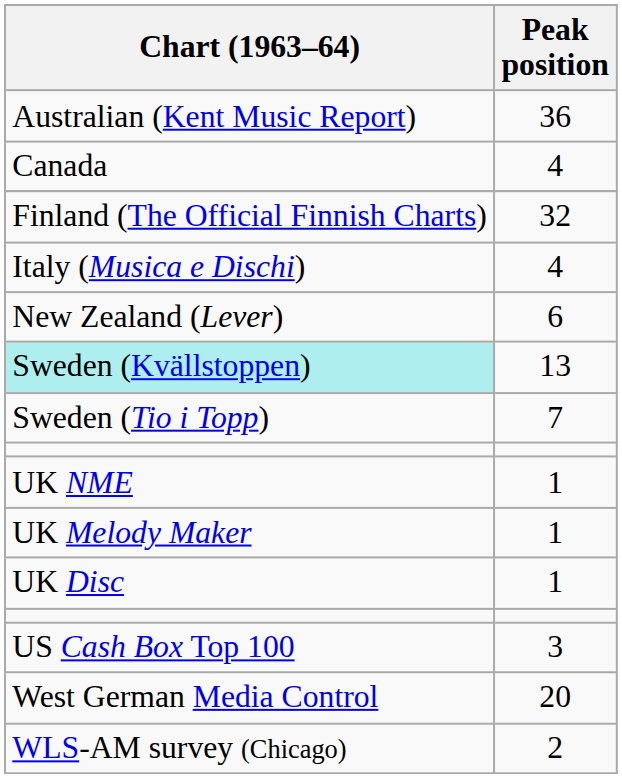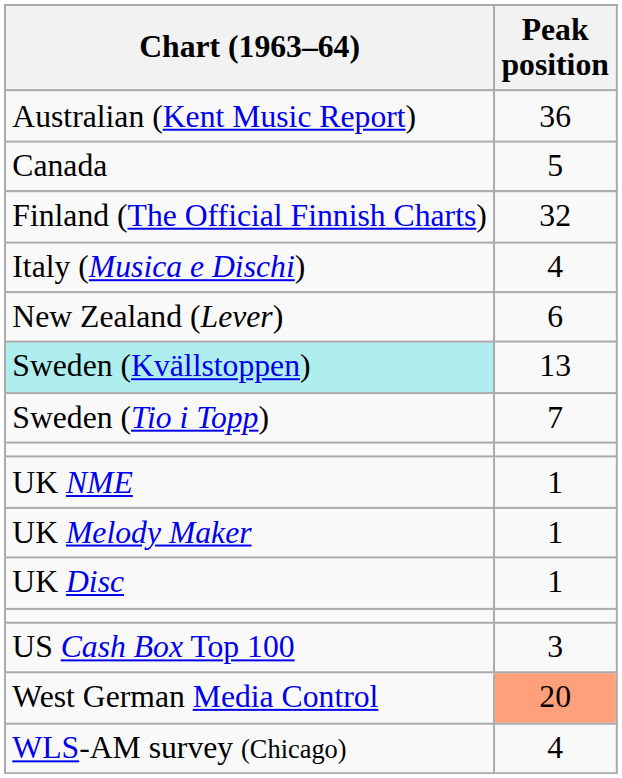(555, 165) 4 -> (555, 165) 5
(555, 697) no background -> (555, 697) lightsalmon background
(555, 747) 2 -> (555, 747) 4
